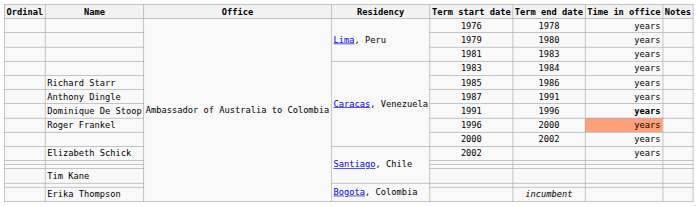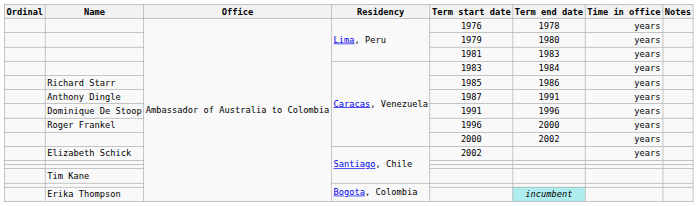(647, 111) bold -> (647, 111) normal
(647, 125) lightsalmon background -> (647, 125) no background
(549, 194) no background -> (549, 194) paleturquoise background
